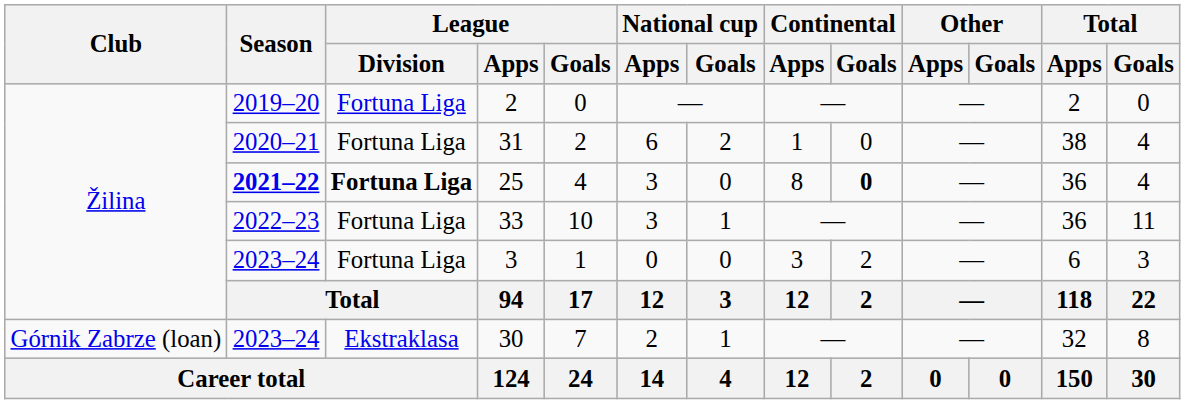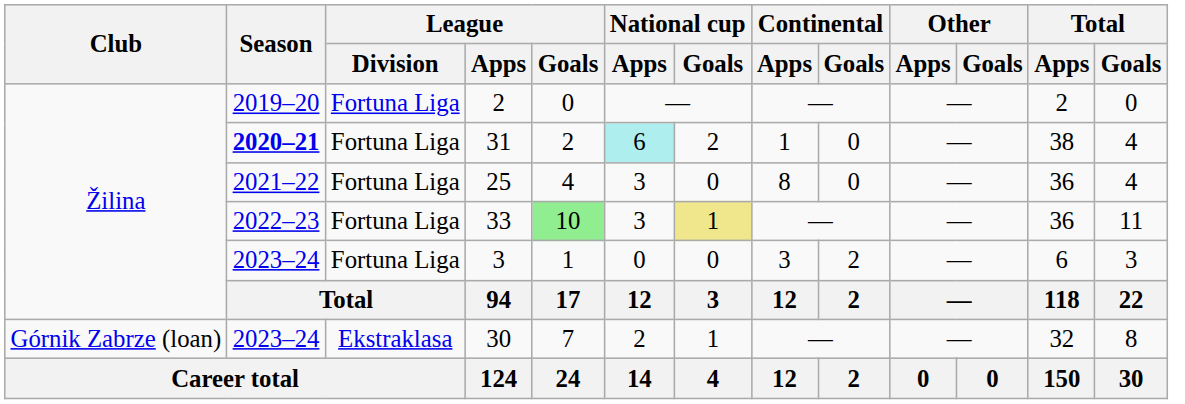(276, 142) normal -> (276, 142) bold
(652, 142) no background -> (639, 142) paleturquoise background
(276, 181) bold -> (276, 181) normal
(401, 181) bold -> (395, 181) normal
(866, 181) bold -> (854, 181) normal
(580, 220) no background -> (568, 220) lightgreen background
(725, 220) no background -> (713, 220) khaki background
